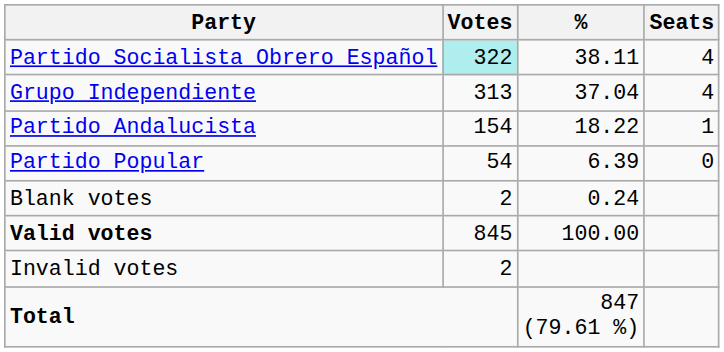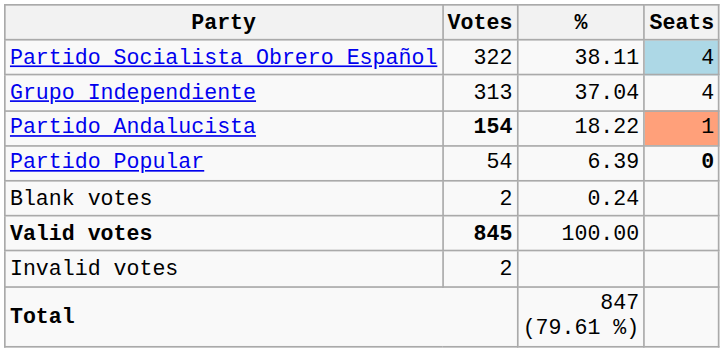(493, 58) paleturquoise background -> (493, 58) no background
(708, 58) no background -> (708, 58) lightblue background
(493, 128) normal -> (493, 128) bold
(708, 128) no background -> (708, 128) lightsalmon background
(708, 163) normal -> (708, 163) bold
(493, 233) normal -> (493, 233) bold
